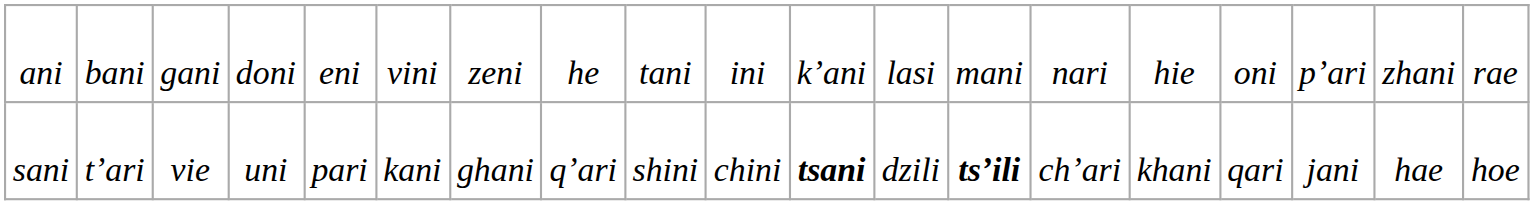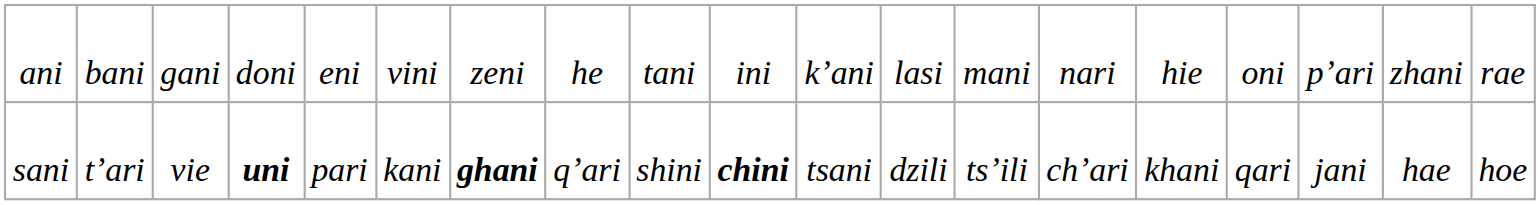(266, 170) normal -> (266, 170) bold
(495, 170) normal -> (497, 170) bold
(748, 170) normal -> (753, 170) bold
(832, 170) bold -> (839, 170) normal
(989, 170) bold -> (997, 170) normal
